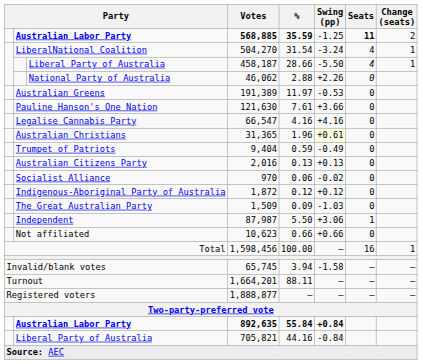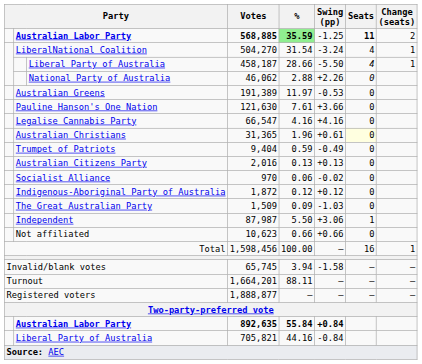(299, 36) no background -> (299, 36) lightgreen background
(330, 135) lightyellow background -> (330, 135) no background
(372, 135) no background -> (372, 135) lightyellow background
